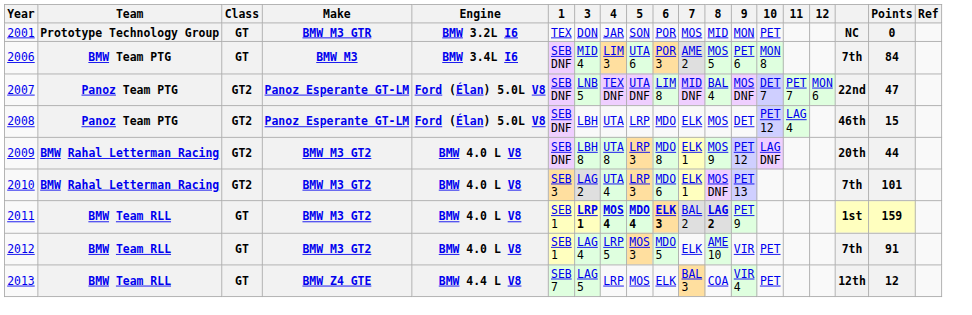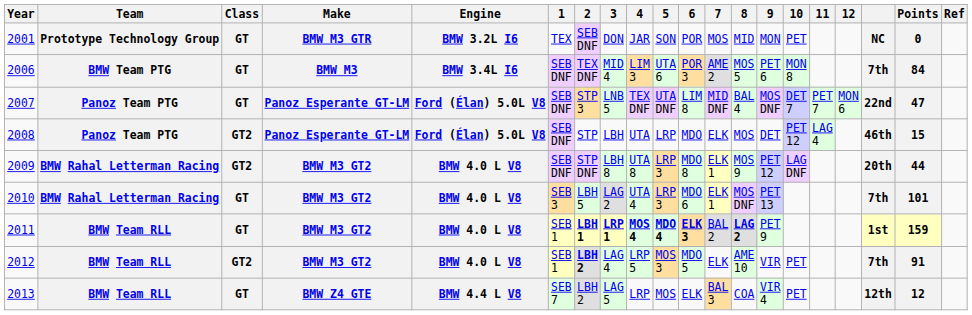+ column: (587, 14)
(242, 89) GT2 -> (242, 103) GT
(242, 185) GT2 -> (242, 198) GT
(242, 249) GT -> (242, 262) GT2
